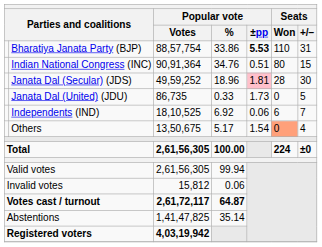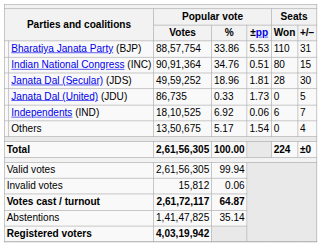(259, 49) bold -> (259, 49) normal
(259, 81) pink background -> (259, 81) no background
(276, 129) lightsalmon background -> (276, 129) no background
